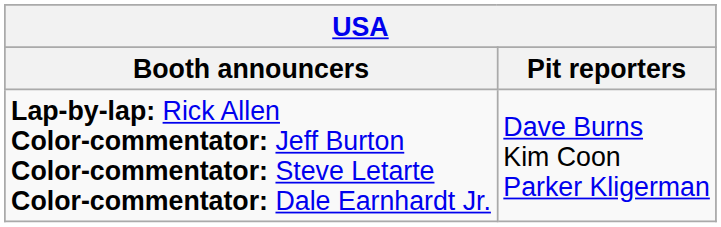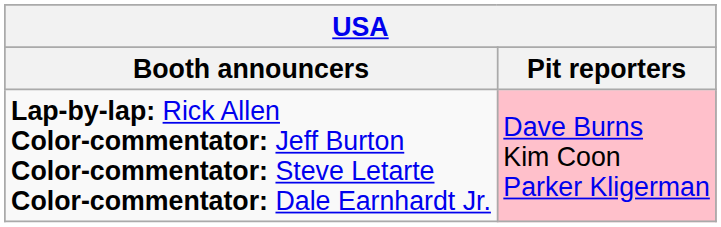(607, 156) no background -> (607, 156) pink background
